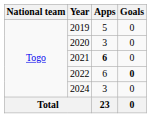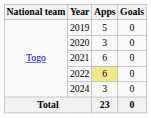(105, 58) bold -> (105, 58) normal
(105, 74) no background -> (105, 74) khaki background
(132, 74) bold -> (132, 74) normal
